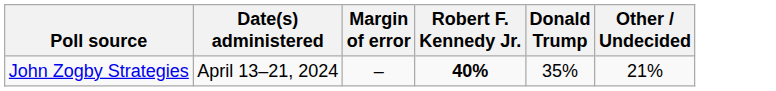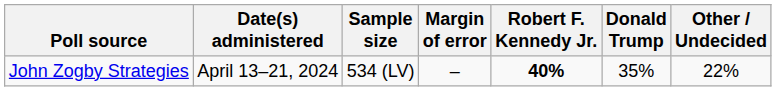+ column: (381, 30)
(645, 70) 21% -> (721, 70) 22%
